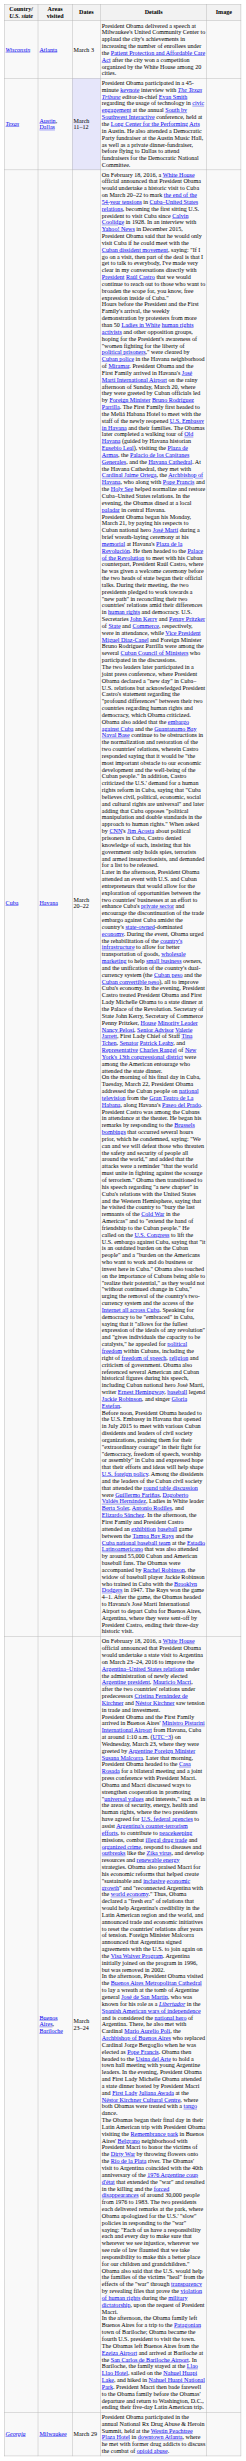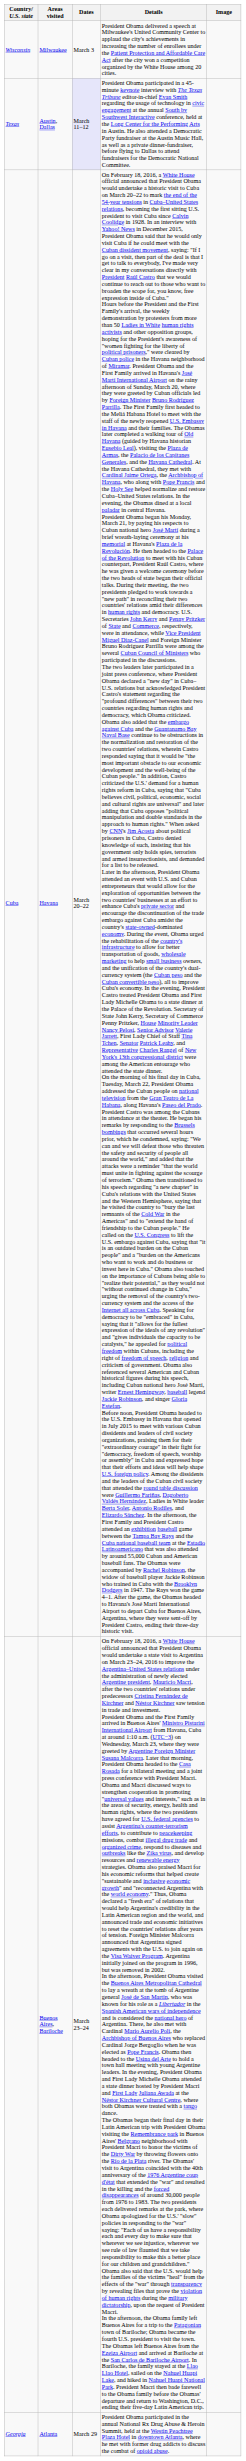(48, 49) Atlanta -> (53, 49) Milwaukee
(53, 2434) Milwaukee -> (48, 2434) Atlanta
